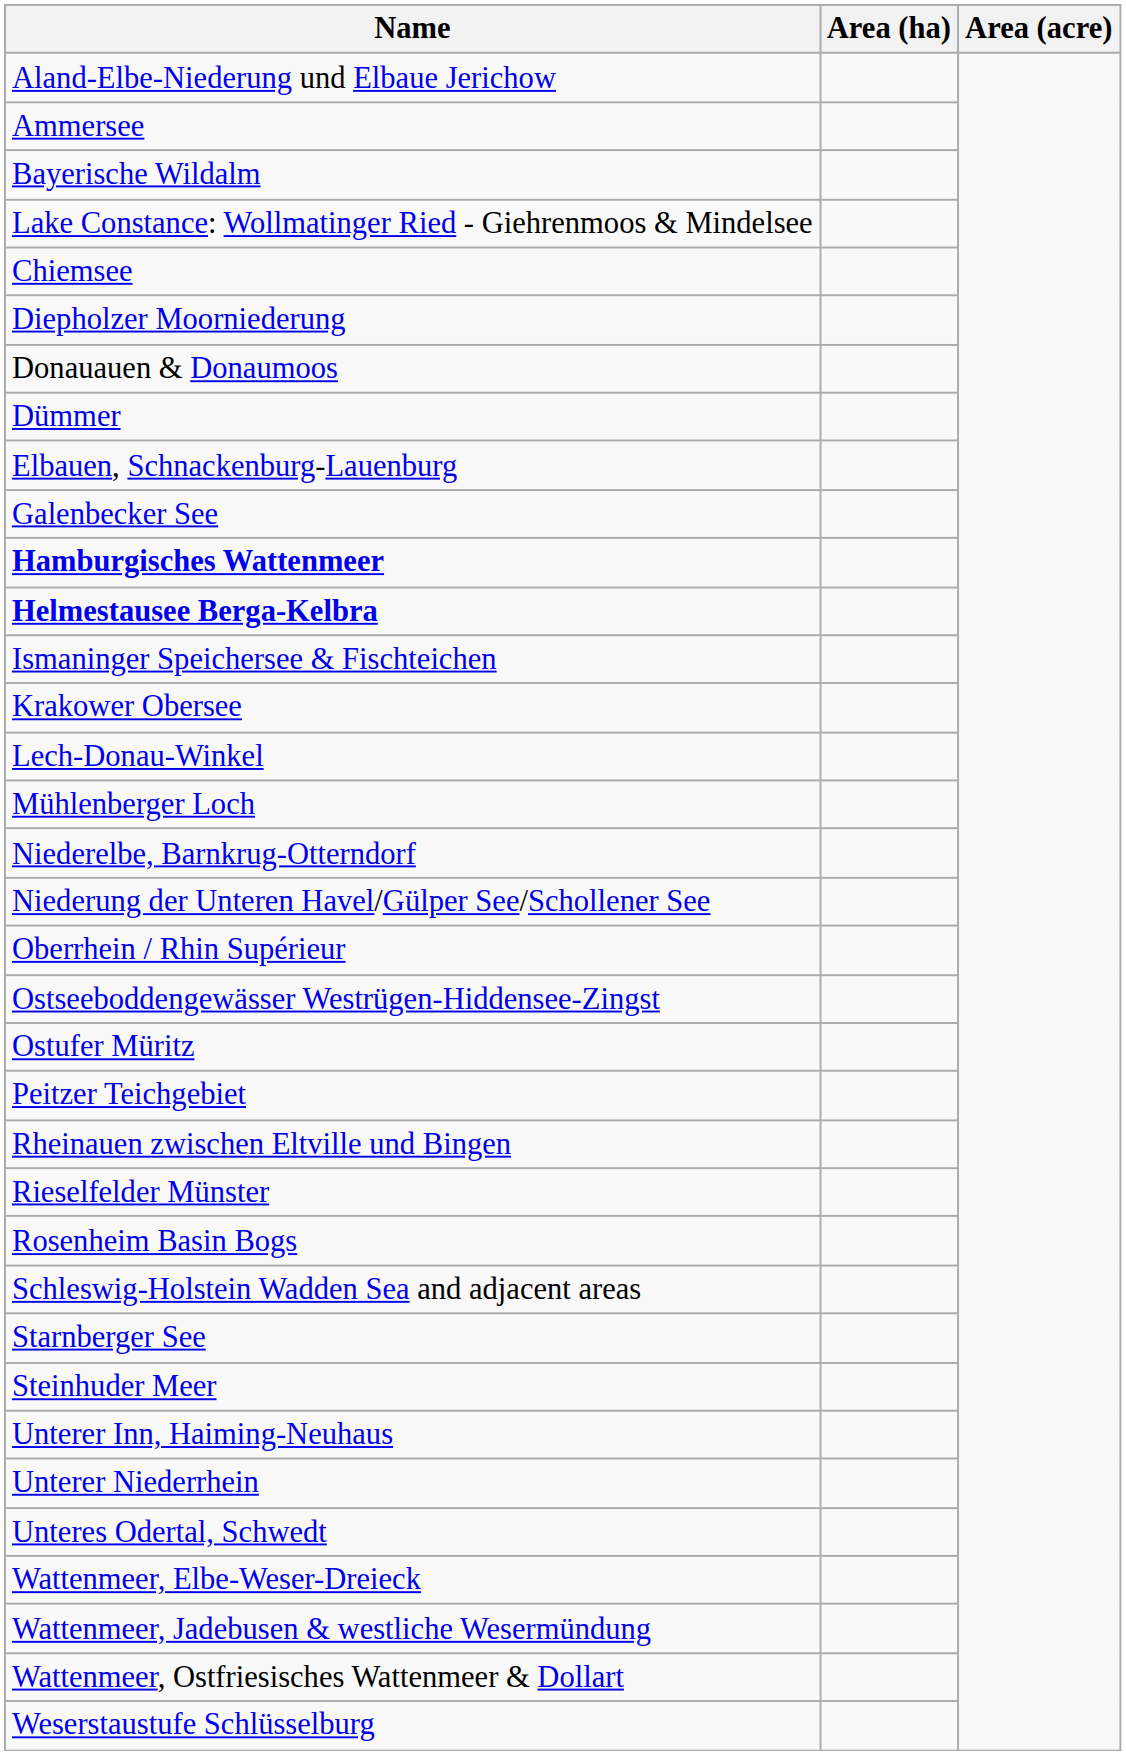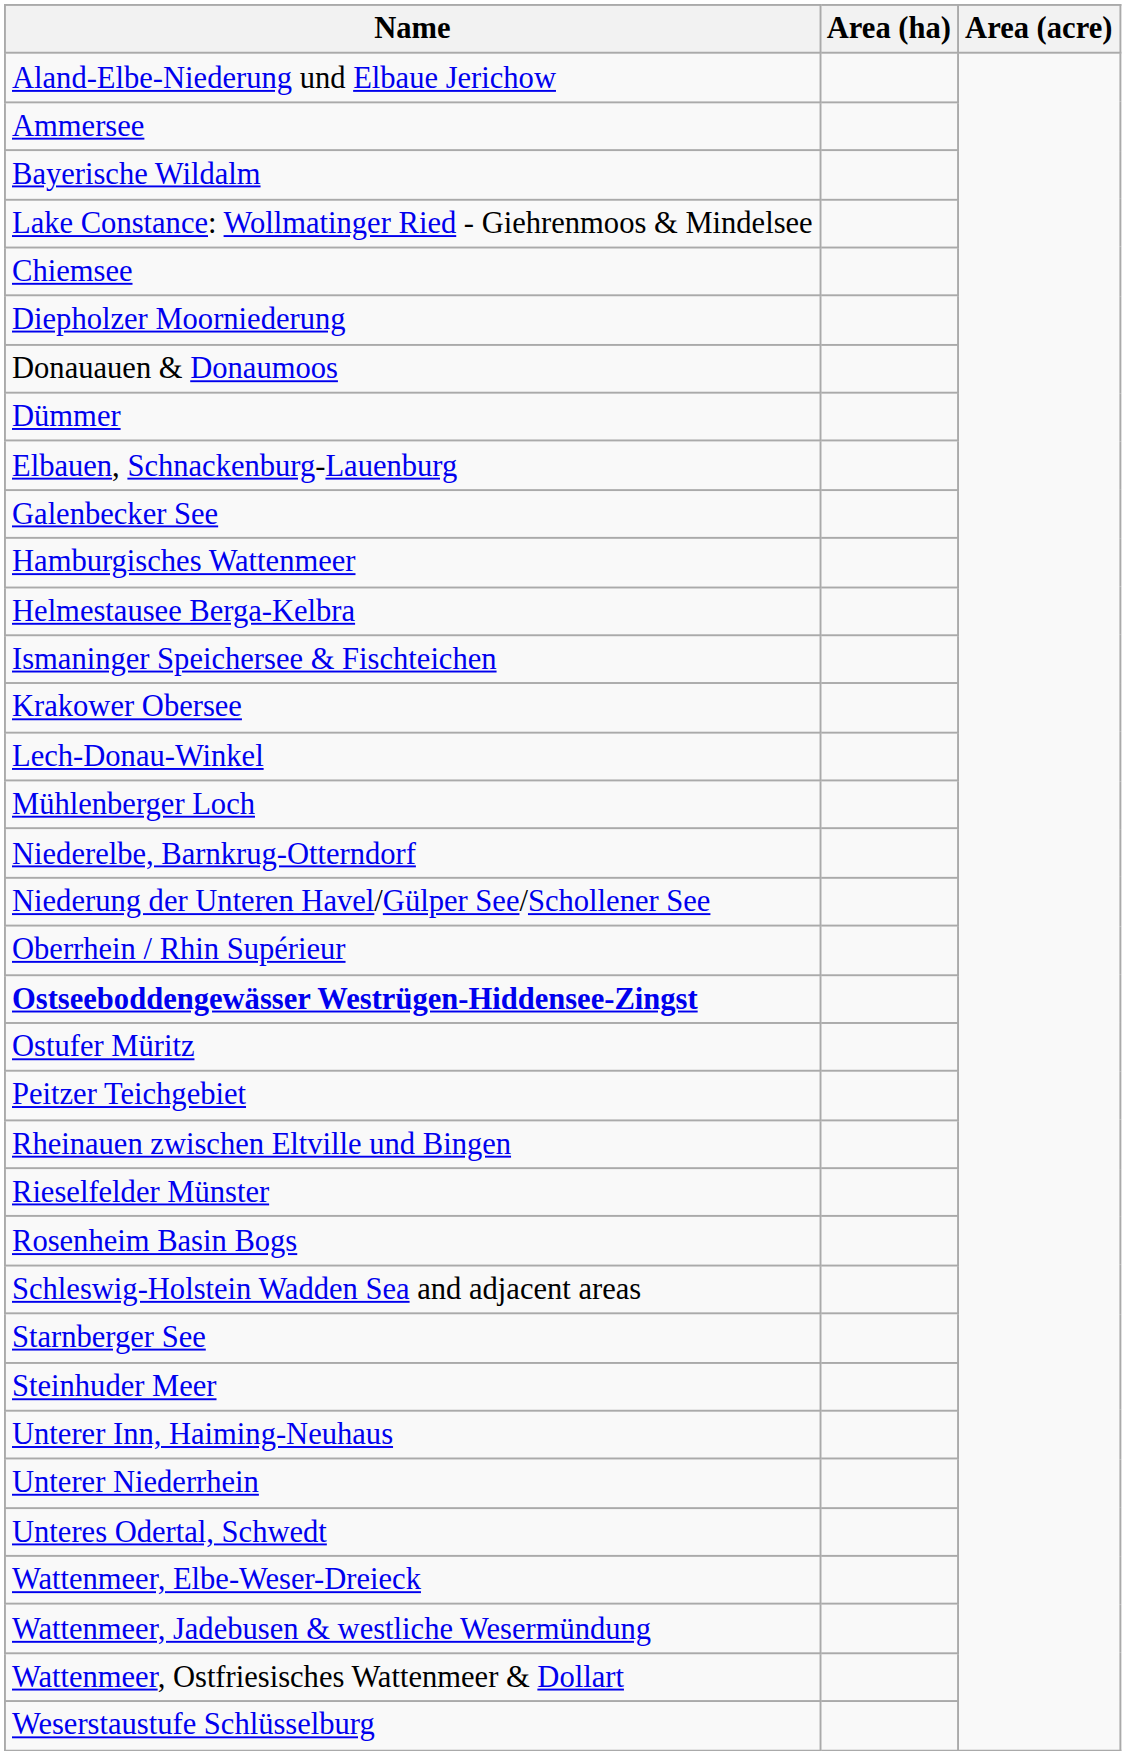(198, 561) bold -> (184, 561) normal
(195, 610) bold -> (184, 610) normal
(336, 998) normal -> (355, 998) bold
